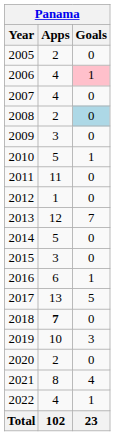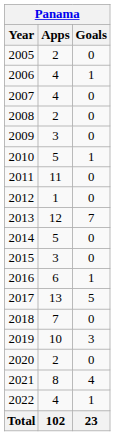(91, 75) pink background -> (91, 75) no background
(91, 116) lightblue background -> (91, 116) no background
(55, 319) bold -> (55, 319) normal
